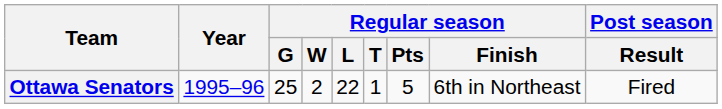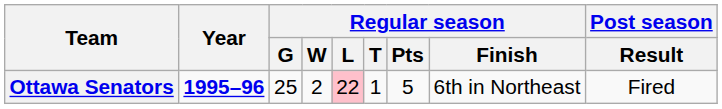(224, 87) normal -> (224, 87) bold
(348, 87) no background -> (348, 87) pink background
